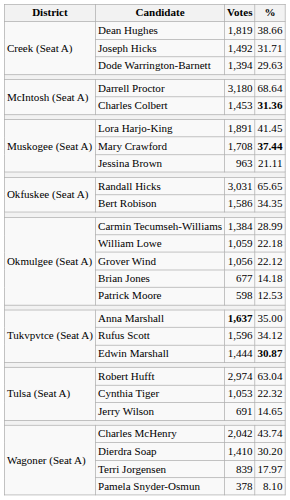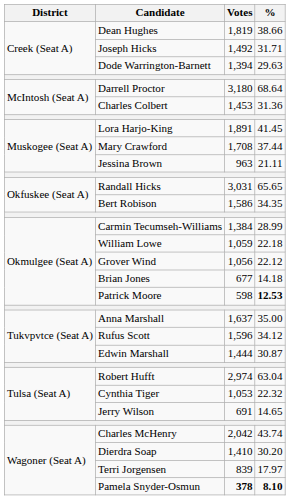(270, 105) bold -> (270, 105) normal
(270, 145) bold -> (270, 145) normal
(270, 296) normal -> (270, 296) bold
(240, 318) bold -> (240, 318) normal
(270, 353) bold -> (270, 353) normal
(244, 486) normal -> (244, 486) bold
(273, 486) normal -> (273, 486) bold
